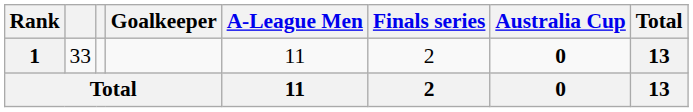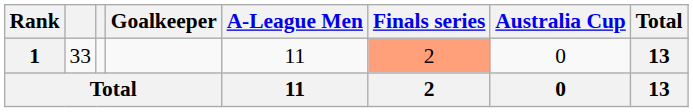(429, 55) no background -> (429, 55) lightsalmon background
(561, 55) bold -> (561, 55) normal
